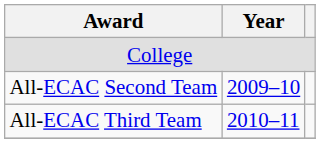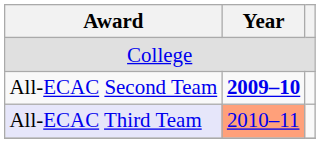(264, 87) normal -> (264, 87) bold
(106, 120) no background -> (106, 120) lavender background
(263, 120) no background -> (263, 120) lightsalmon background
